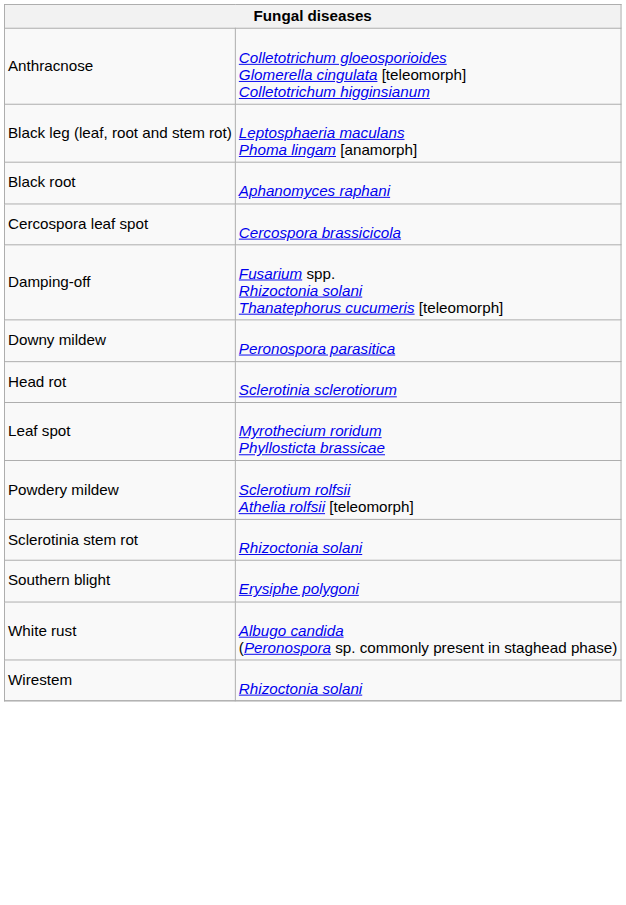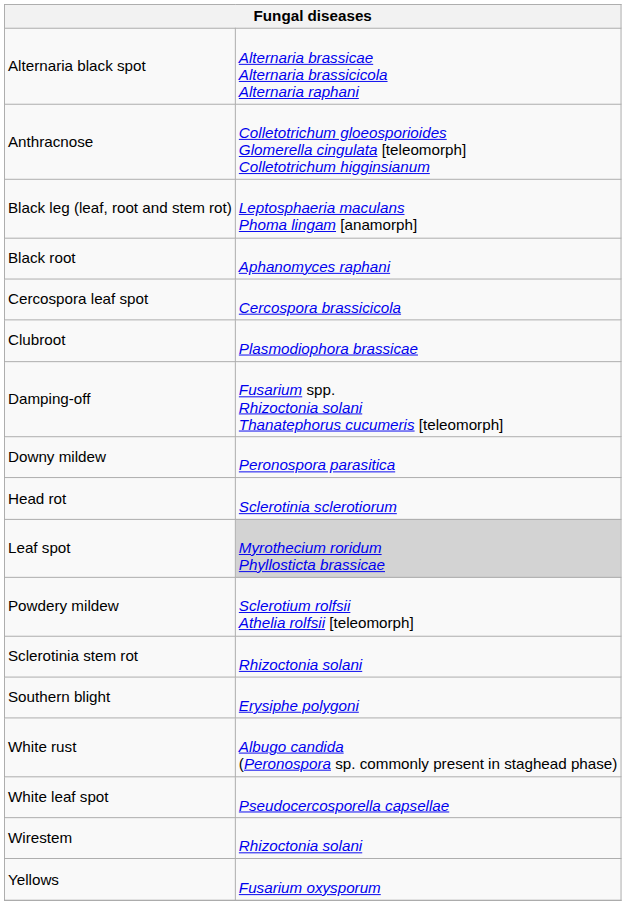+ row: (77, 66)
+ row: (37, 340)
(312, 440) no background -> (312, 556) lightgrey background
+ row: (58, 797)
+ row: (33, 879)
